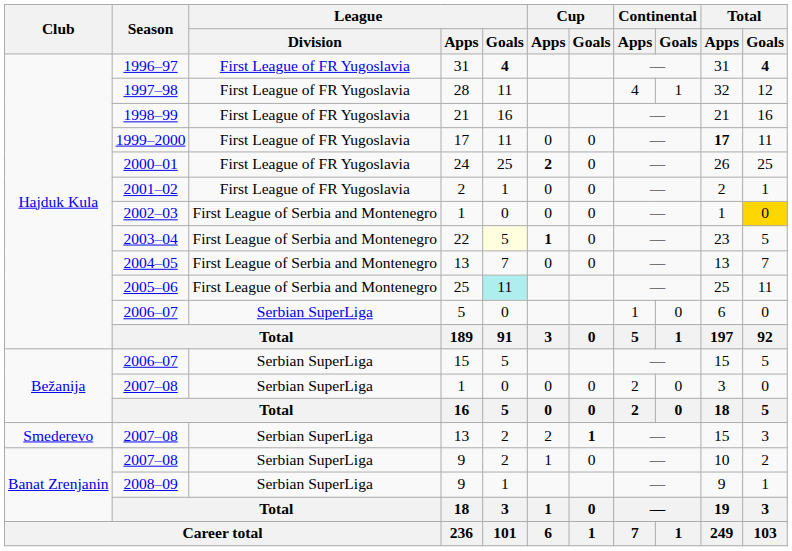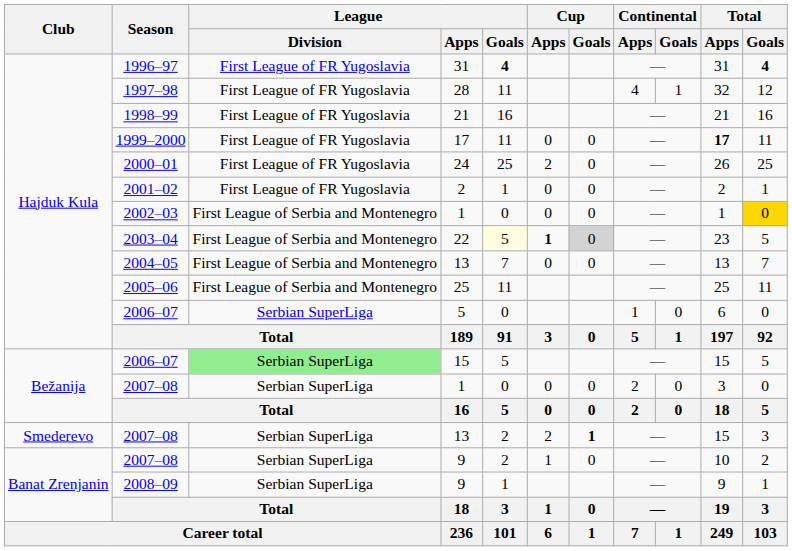(548, 164) bold -> (548, 164) normal
(592, 238) no background -> (592, 238) lightgrey background
(505, 287) paleturquoise background -> (505, 287) no background
(315, 361) no background -> (315, 361) lightgreen background
